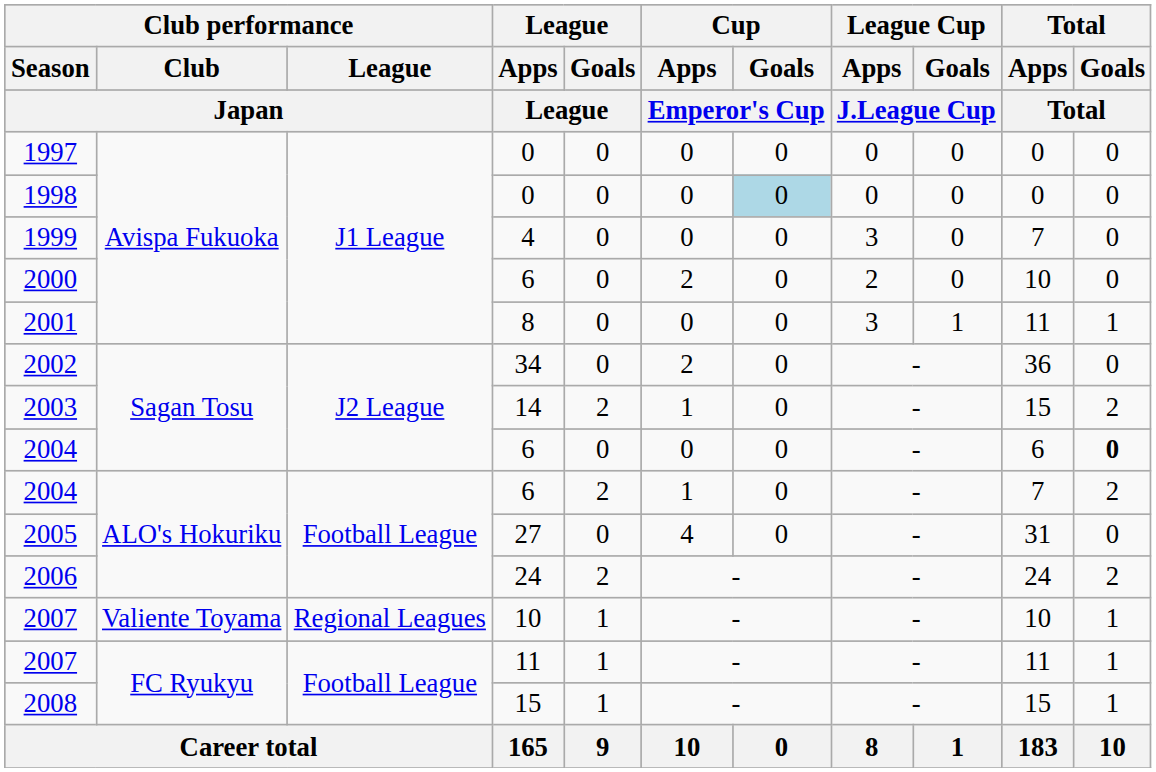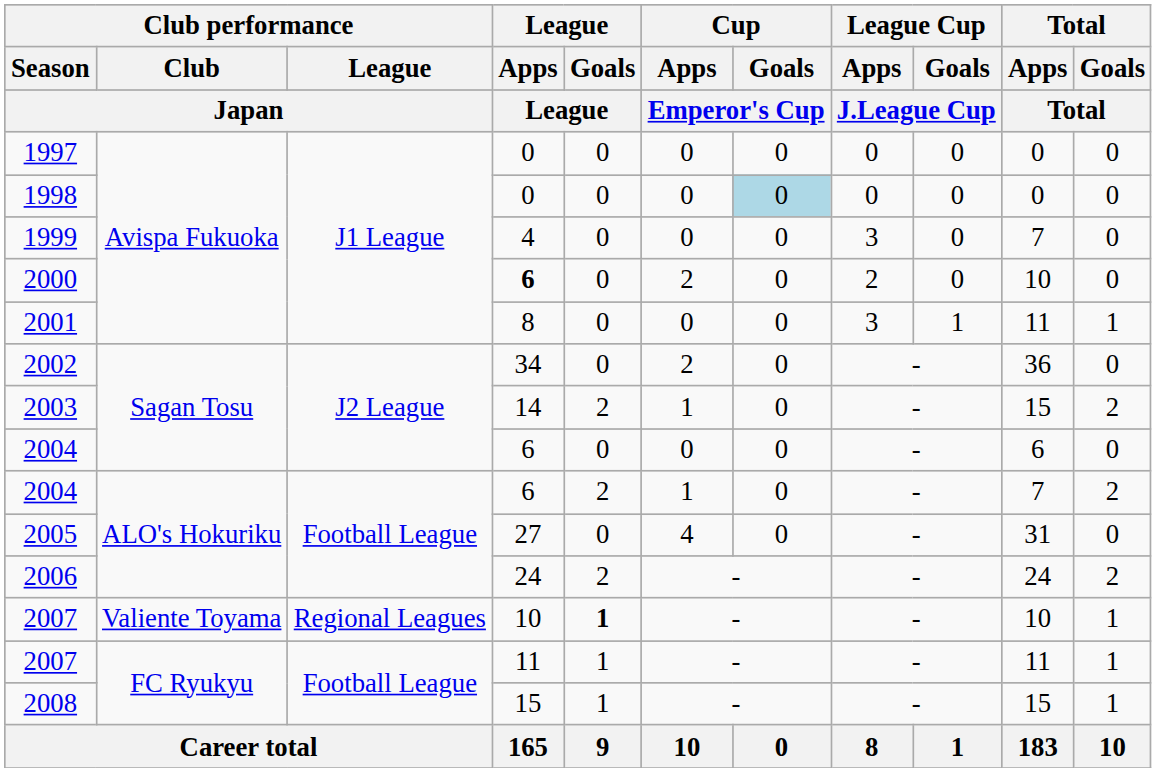(528, 279) normal -> (528, 279) bold
(1112, 449) bold -> (1112, 449) normal
(603, 618) normal -> (603, 618) bold
